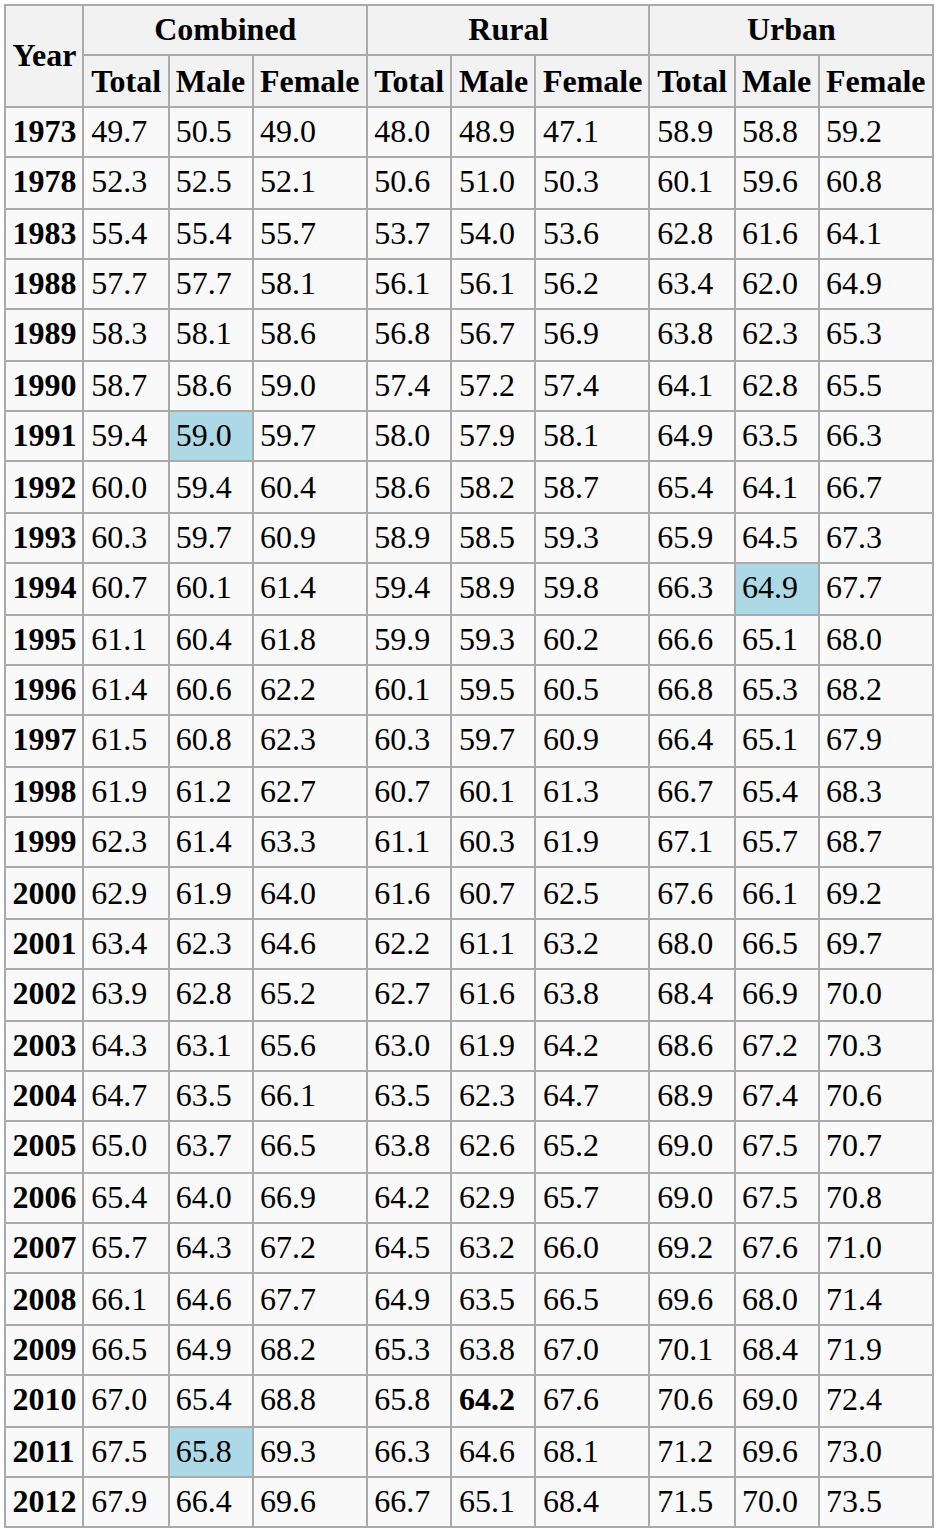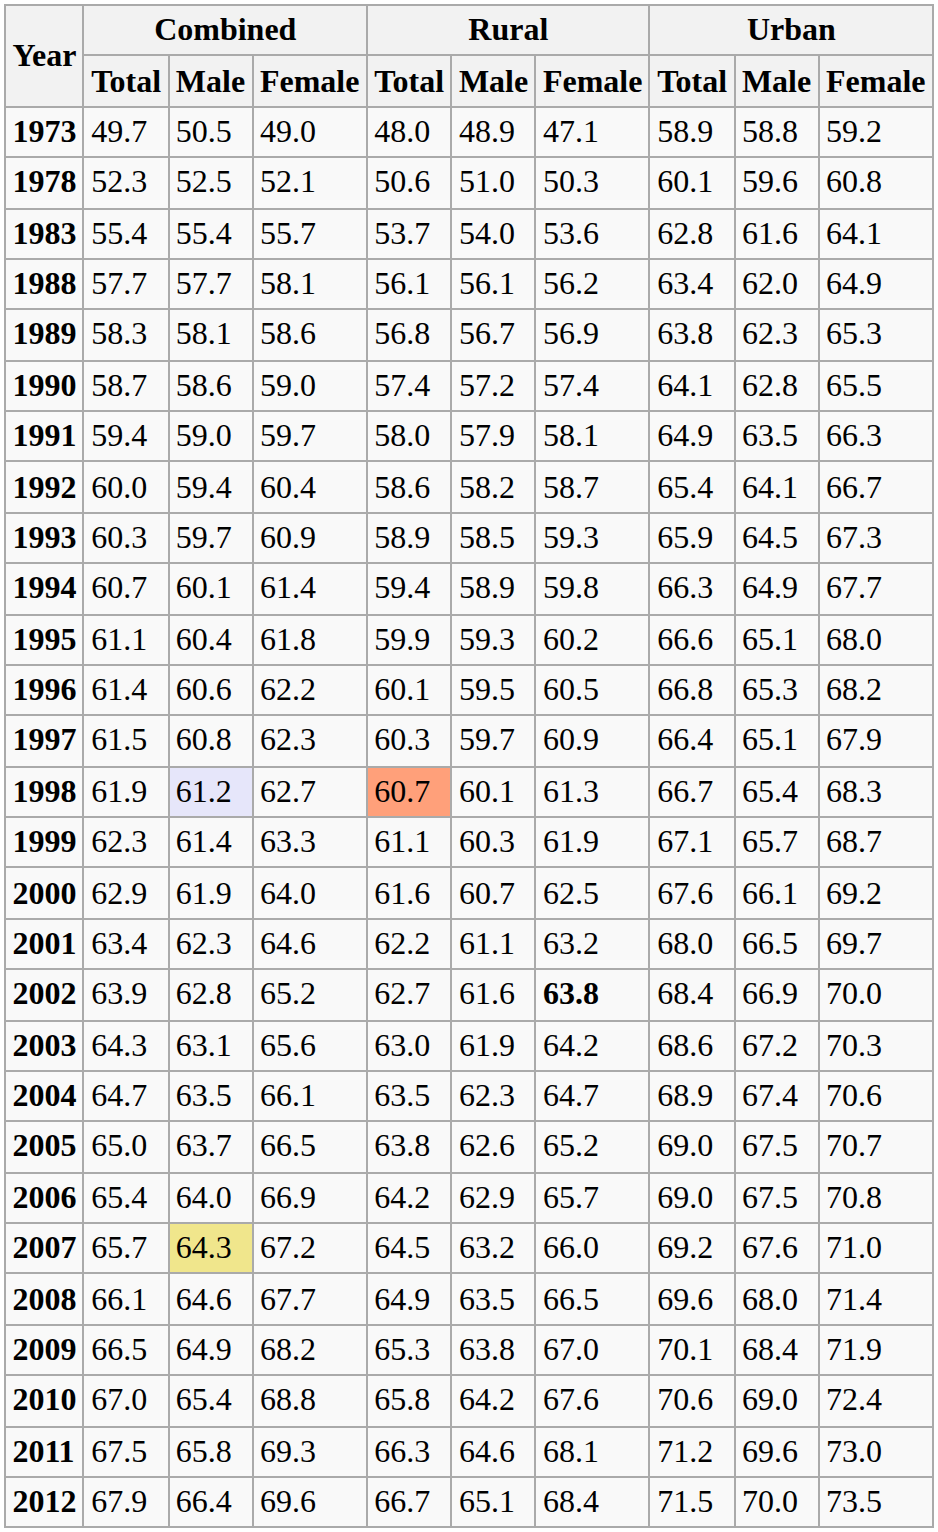(204, 435) lightblue background -> (204, 435) no background
(770, 588) lightblue background -> (770, 588) no background
(204, 791) no background -> (204, 791) lavender background
(402, 791) no background -> (402, 791) lightsalmon background
(571, 994) normal -> (571, 994) bold
(204, 1247) no background -> (204, 1247) khaki background
(487, 1400) bold -> (487, 1400) normal
(204, 1450) lightblue background -> (204, 1450) no background
